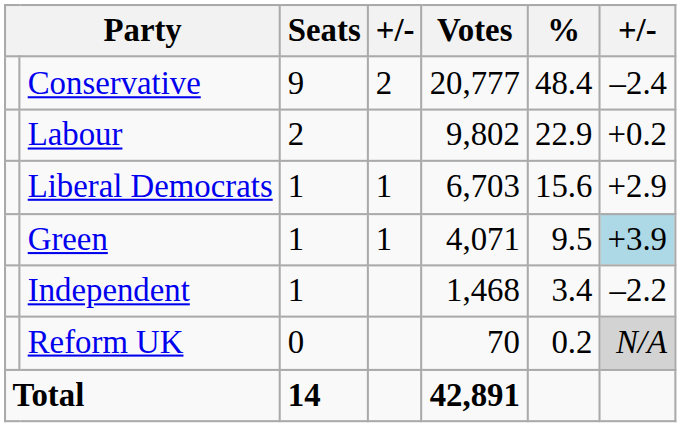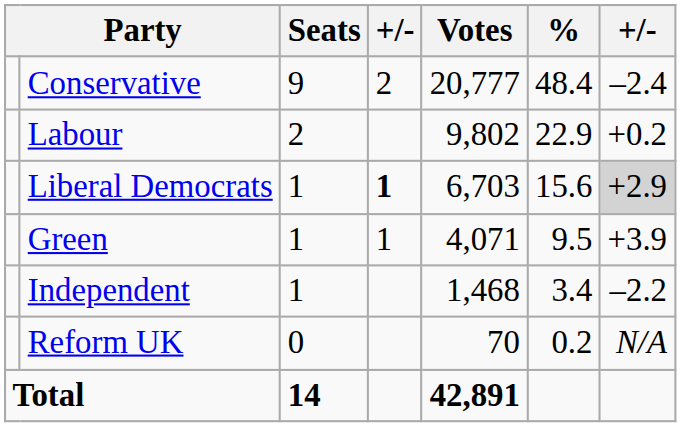(384, 186) normal -> (384, 186) bold
(637, 186) no background -> (637, 186) lightgrey background
(637, 238) lightblue background -> (637, 238) no background
(642, 342) lightgrey background -> (642, 342) no background
